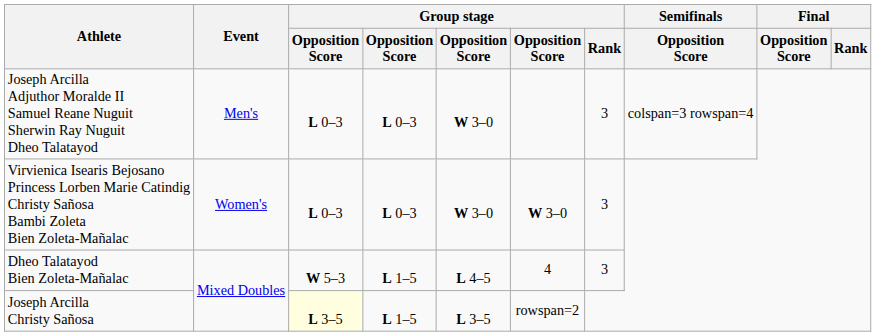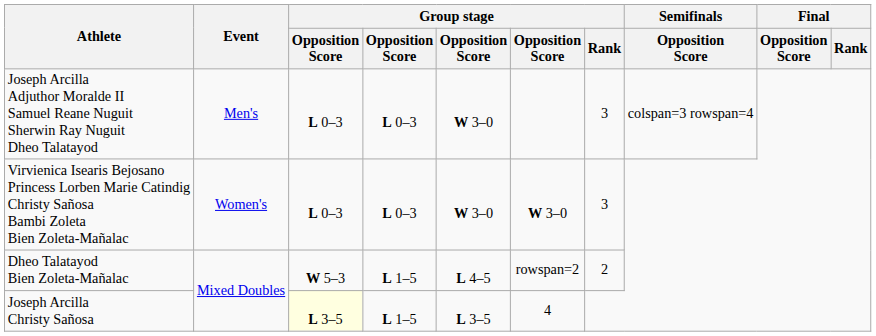(547, 270) 4 -> (547, 270) rowspan=2
(604, 270) 3 -> (604, 270) 2
(547, 310) rowspan=2 -> (547, 310) 4
